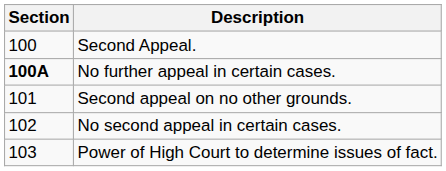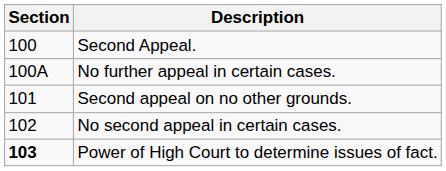(29, 71) bold -> (28, 71) normal
(23, 152) normal -> (23, 152) bold
